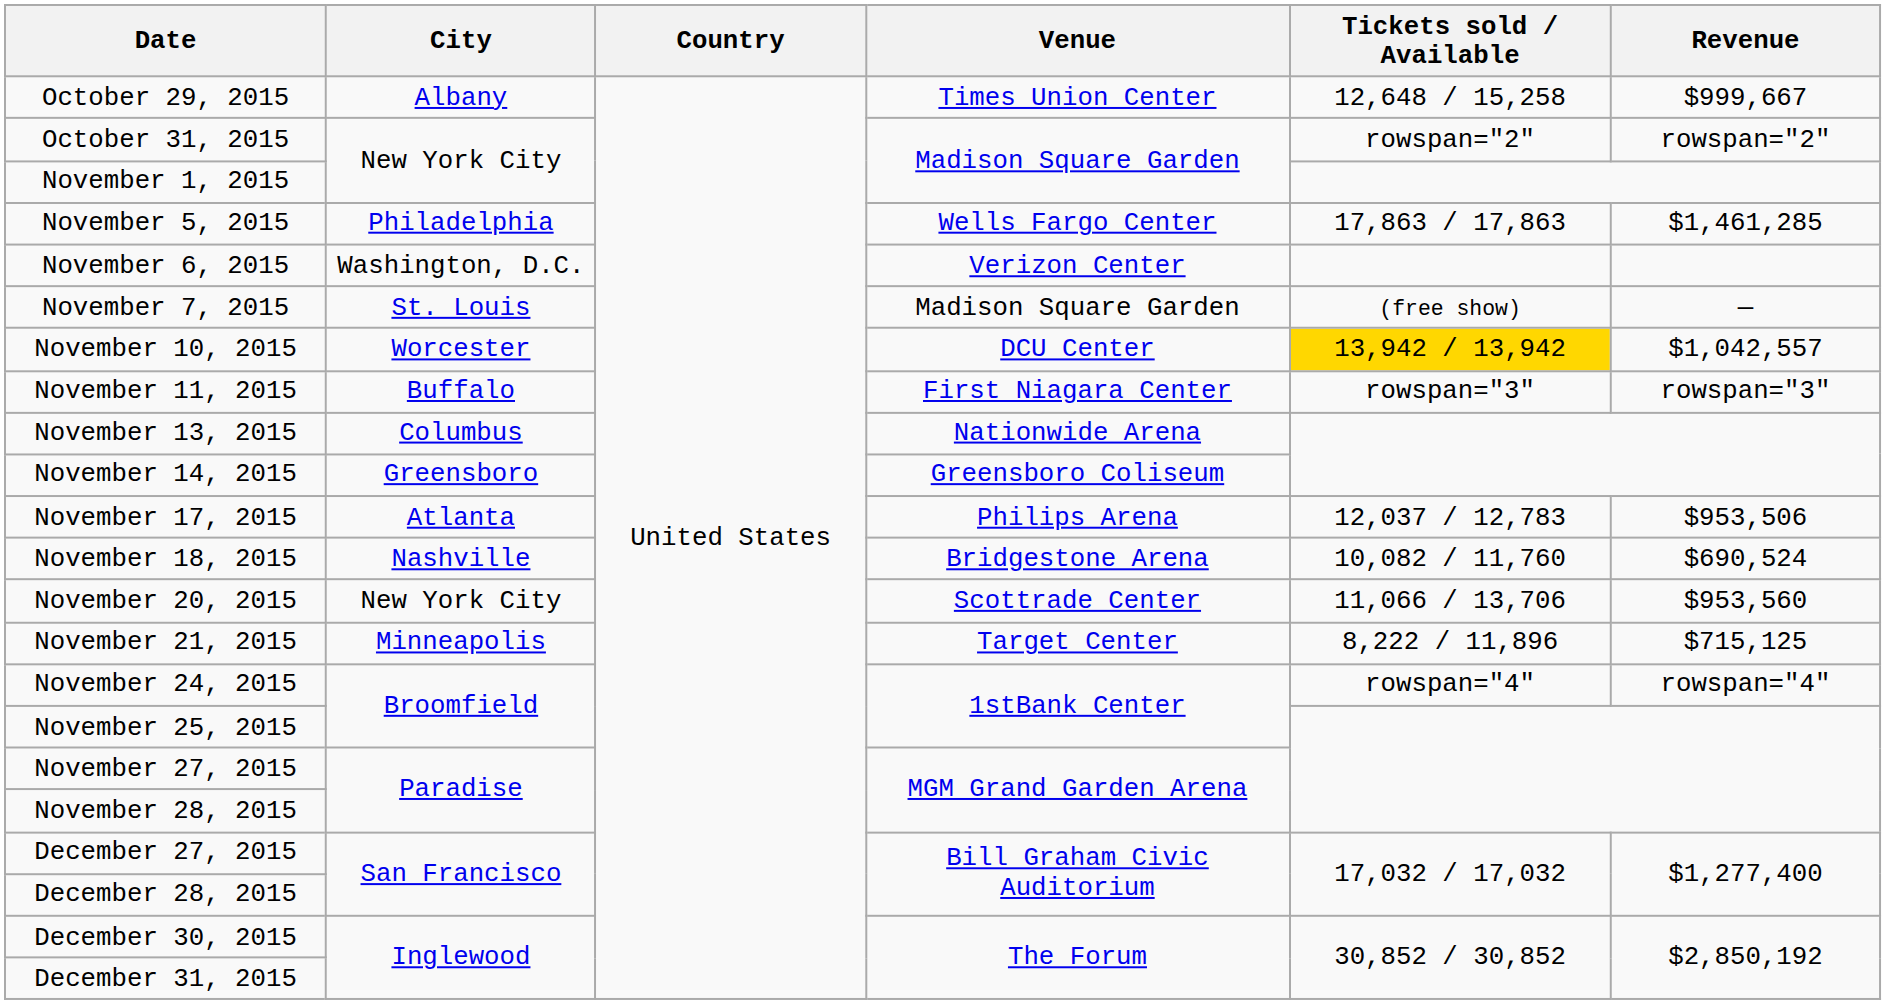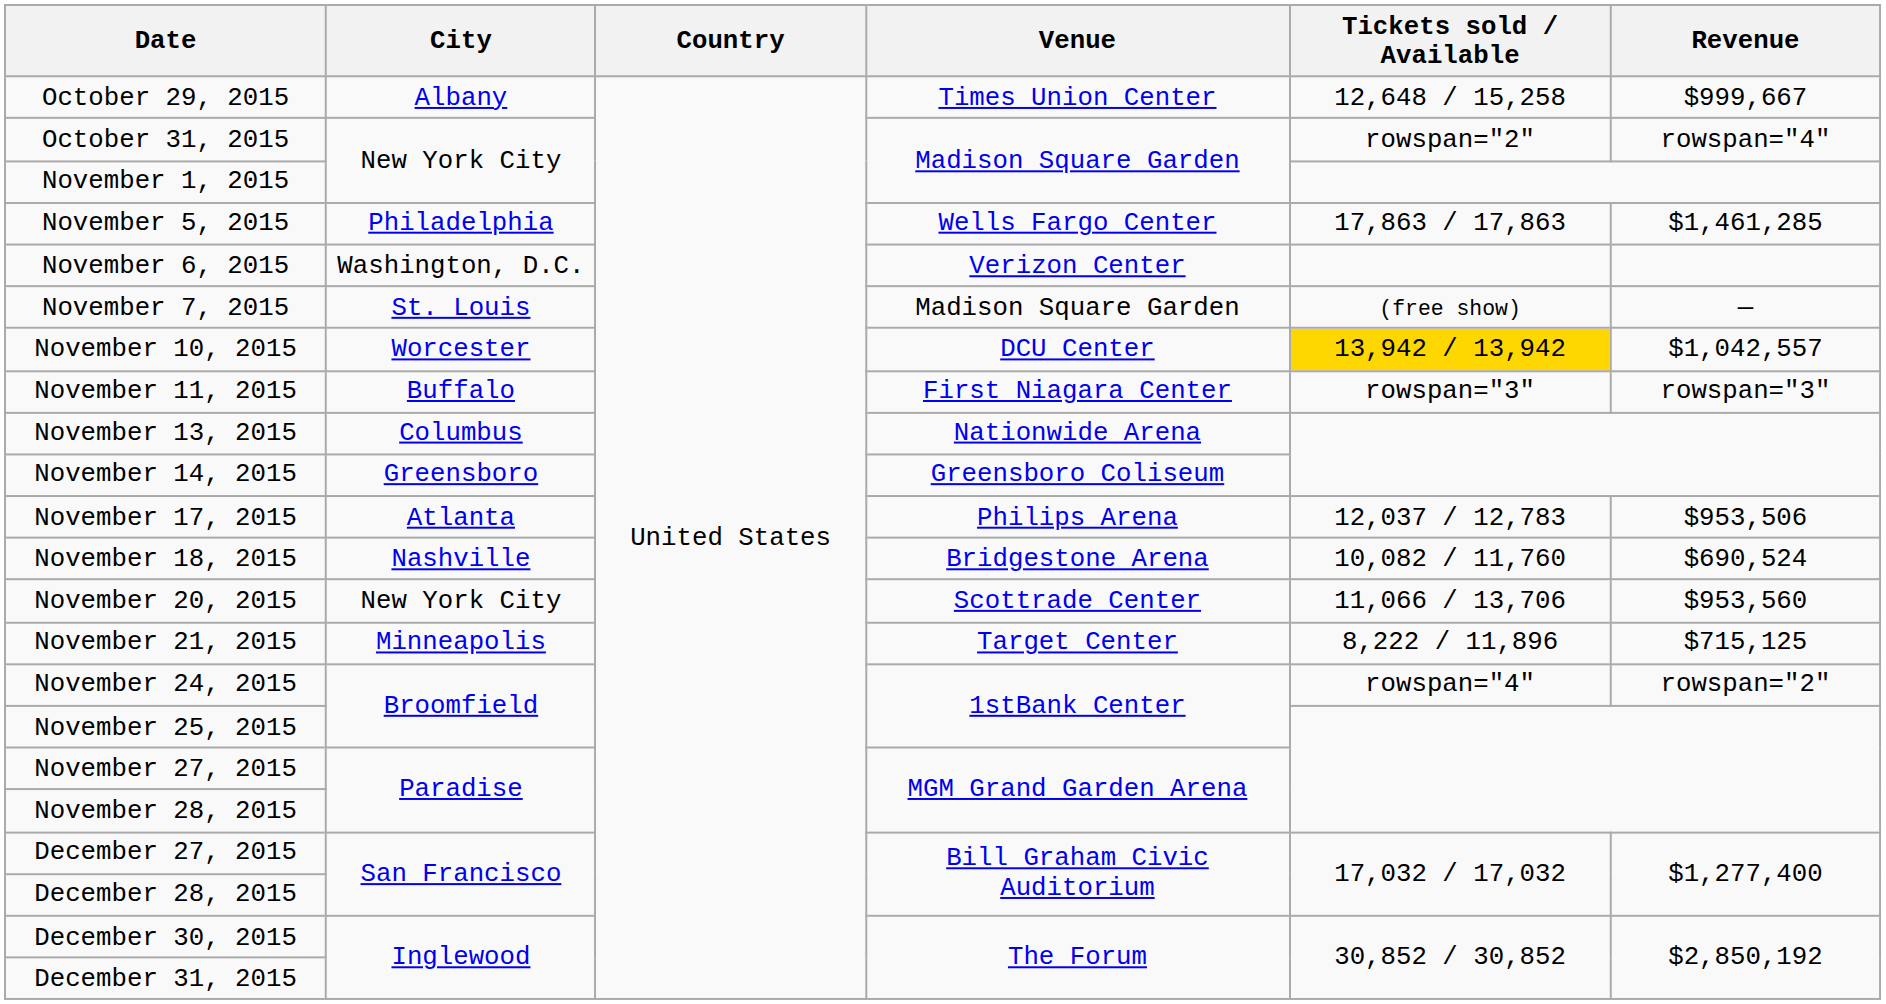(1745, 140) rowspan="2" -> (1745, 140) rowspan="4"
(1745, 685) rowspan="4" -> (1745, 685) rowspan="2"
